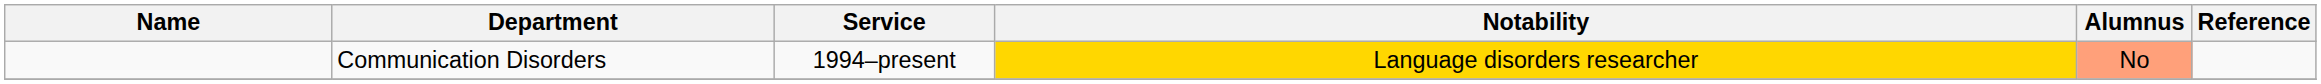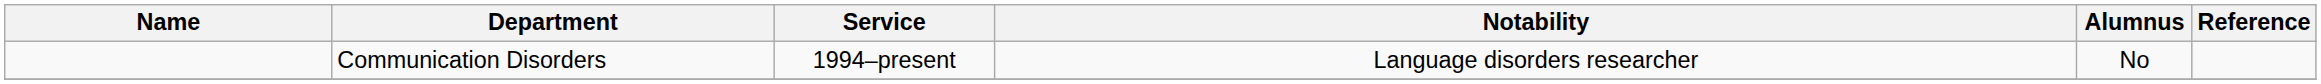(1536, 60) gold background -> (1536, 60) no background
(2135, 60) lightsalmon background -> (2135, 60) no background
